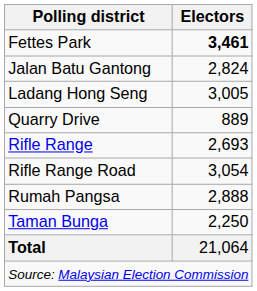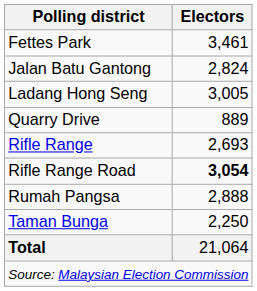(228, 42) bold -> (228, 42) normal
(228, 171) normal -> (228, 171) bold
